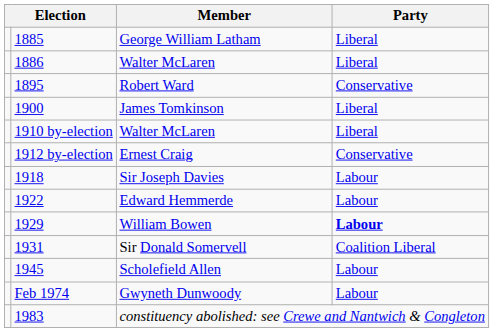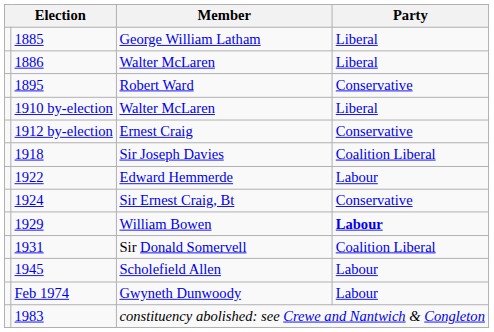- row: (29, 108)
(357, 177) Labour -> (386, 154) Coalition Liberal
+ row: (29, 200)
